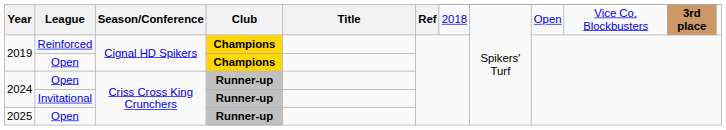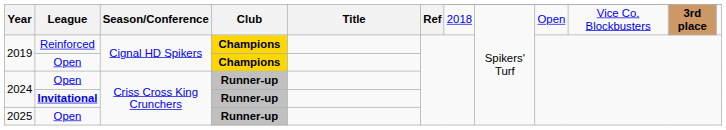(65, 98) normal -> (67, 98) bold
